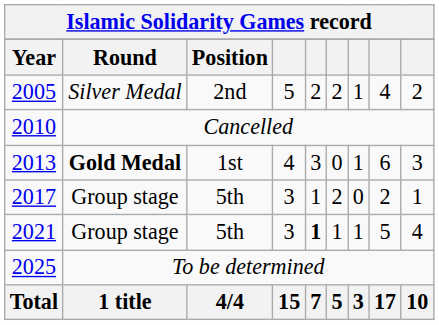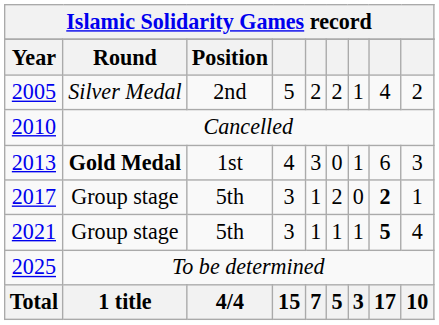(385, 197) normal -> (385, 197) bold
(316, 232) bold -> (316, 232) normal
(385, 232) normal -> (385, 232) bold
